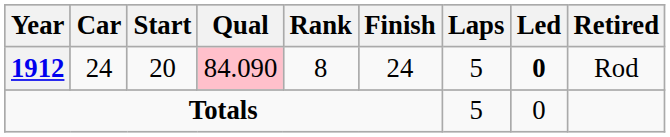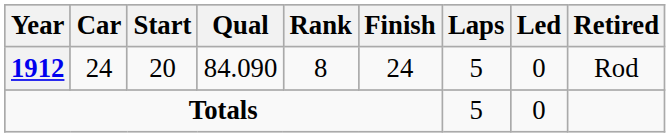(241, 68) pink background -> (241, 68) no background
(539, 68) bold -> (539, 68) normal
